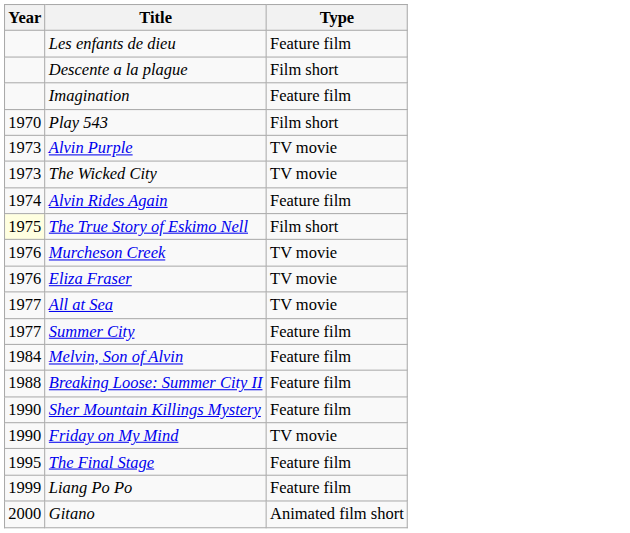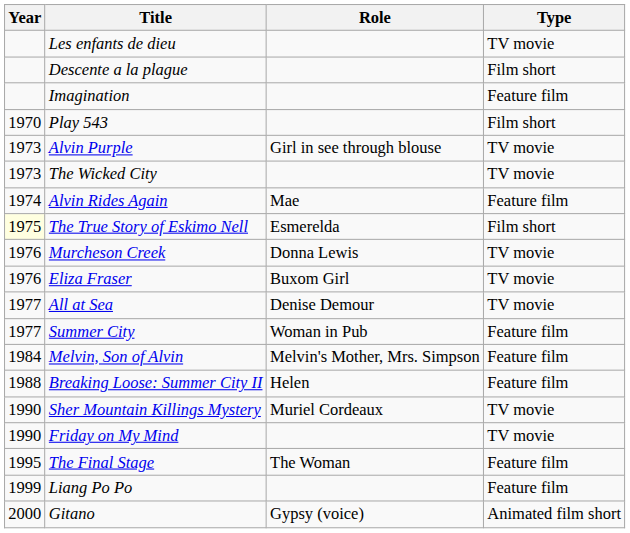+ column: (375, 17)
(311, 43) Feature film -> (521, 43) TV movie
(311, 409) Feature film -> (521, 409) TV movie
